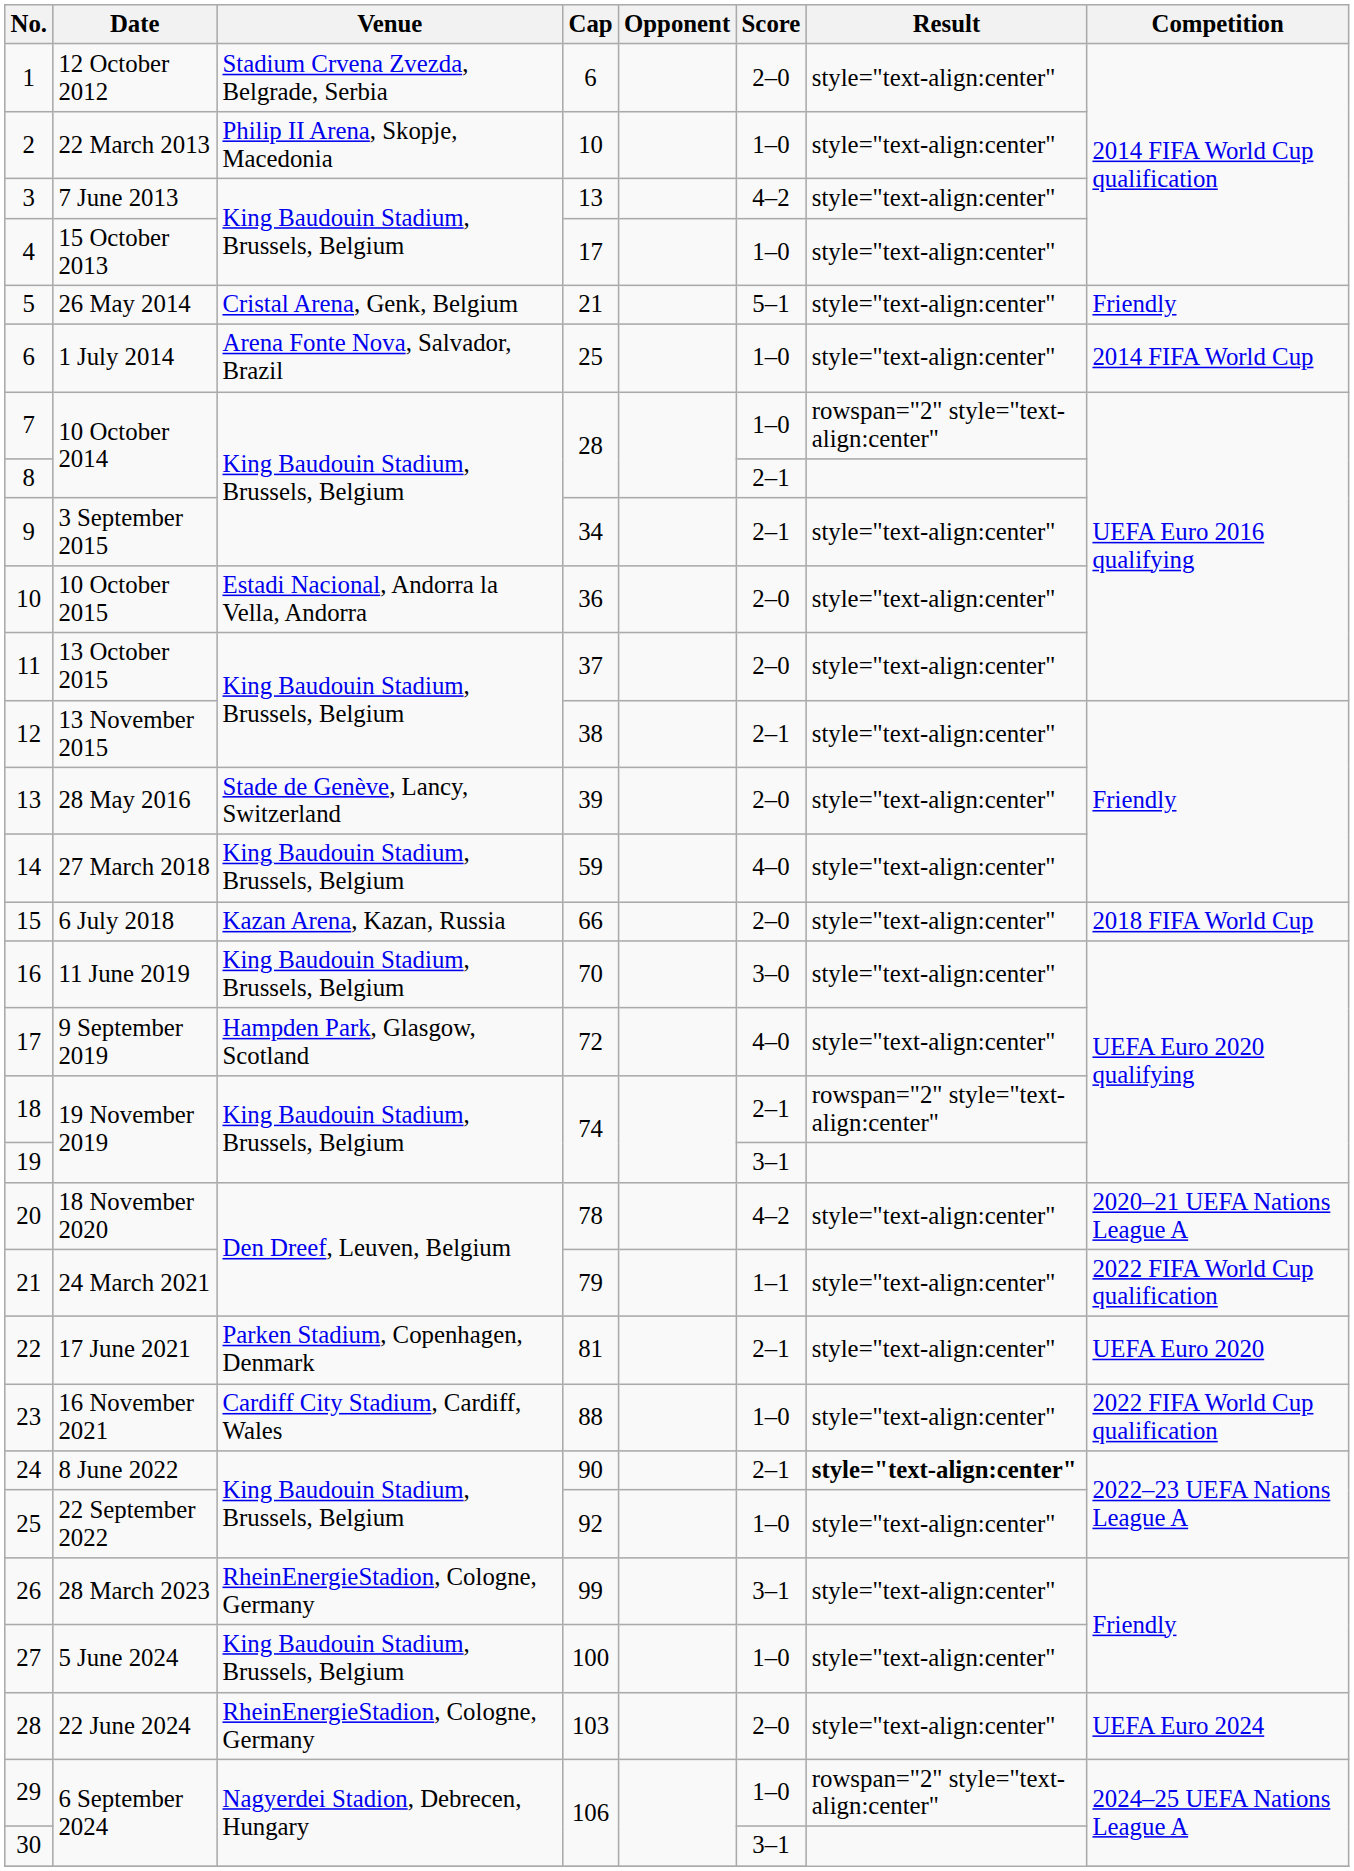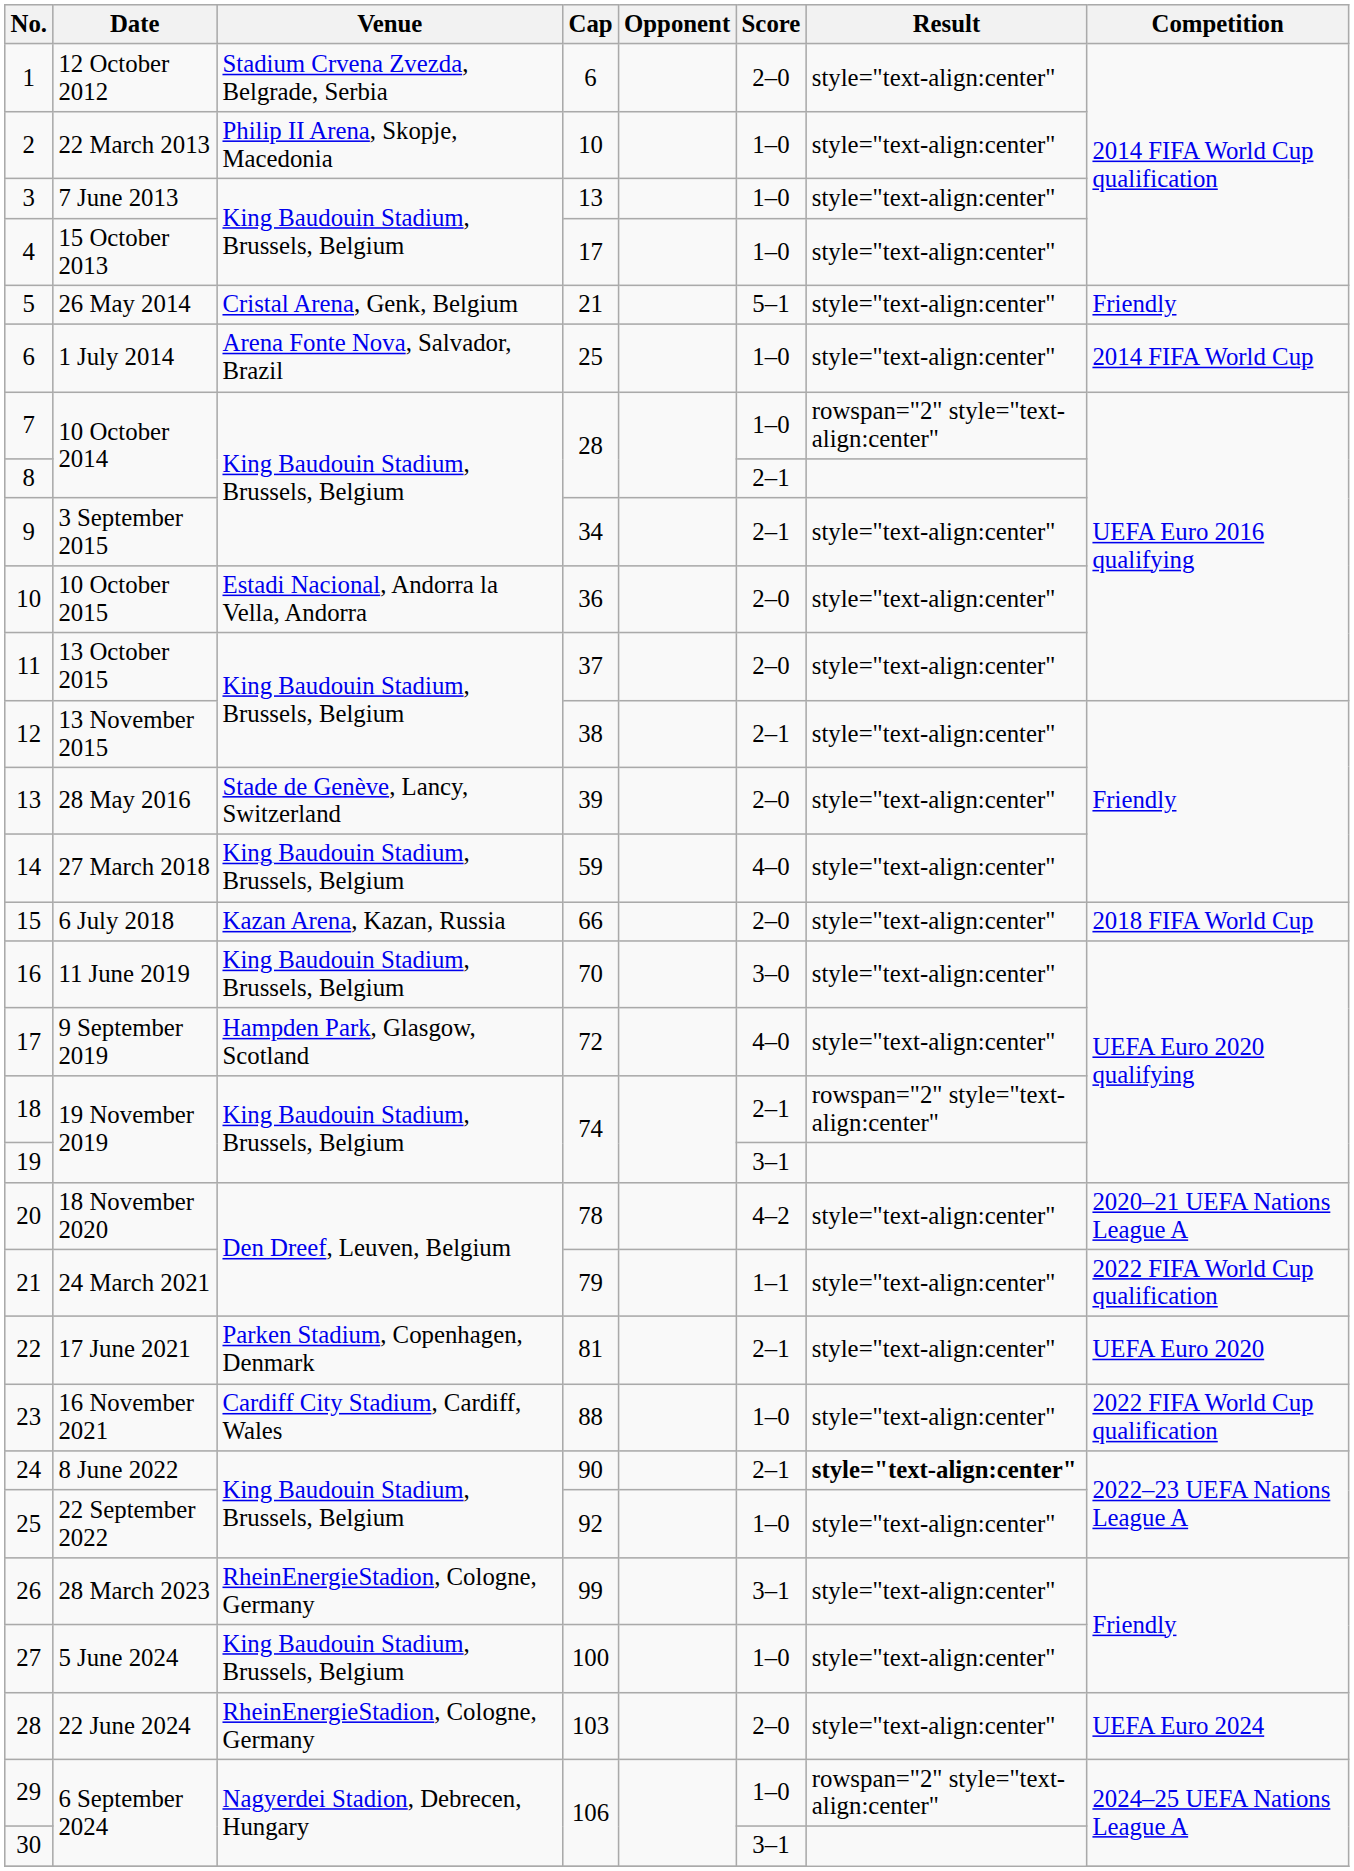(771, 197) 4–2 -> (771, 197) 1–0
